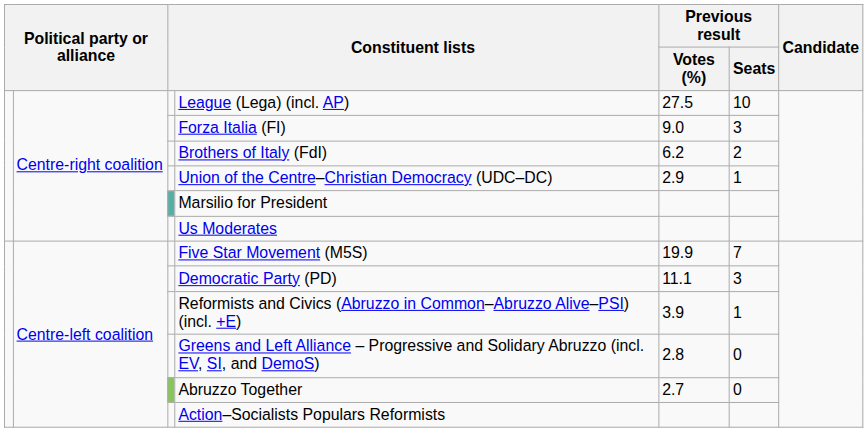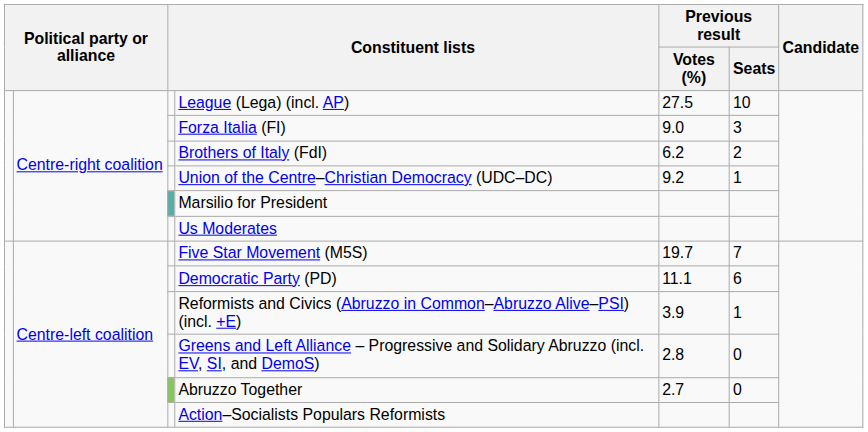(673, 178) 2.9 -> (673, 178) 9.2
(678, 253) 19.9 -> (678, 253) 19.7
(737, 278) 3 -> (737, 278) 6
